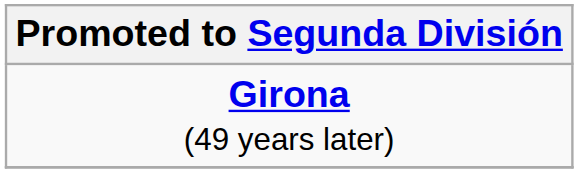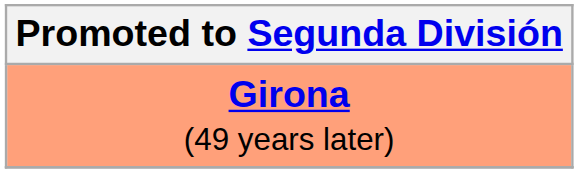(289, 115) no background -> (289, 115) lightsalmon background
